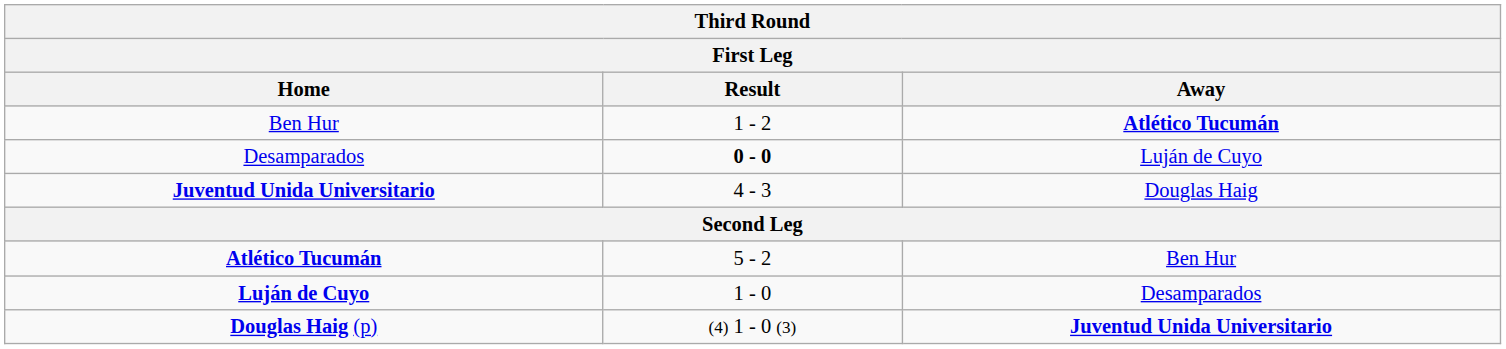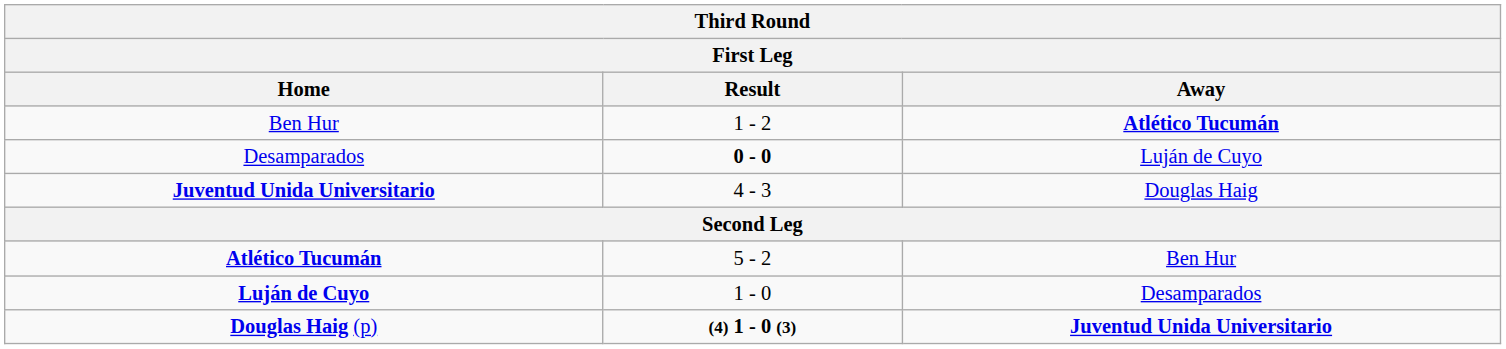(752, 326) normal -> (752, 326) bold
